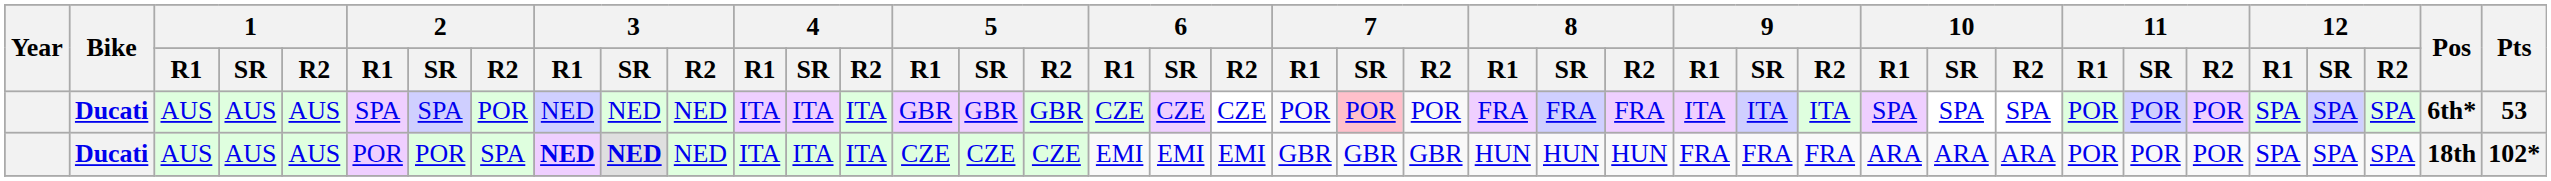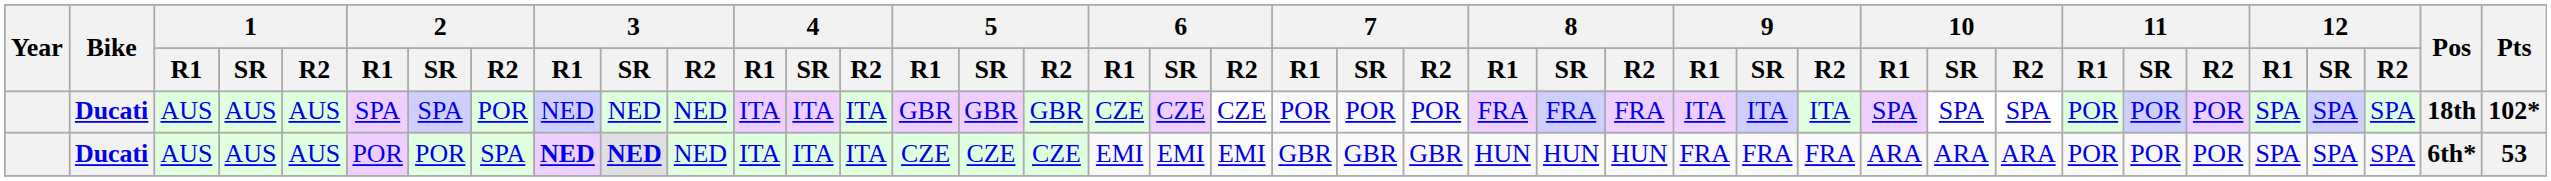(1370, 111) pink background -> (1370, 111) no background
(2452, 111) 6th* -> (2452, 111) 18th
(2514, 111) 53 -> (2514, 111) 102*
(2452, 154) 18th -> (2452, 154) 6th*
(2514, 154) 102* -> (2514, 154) 53
